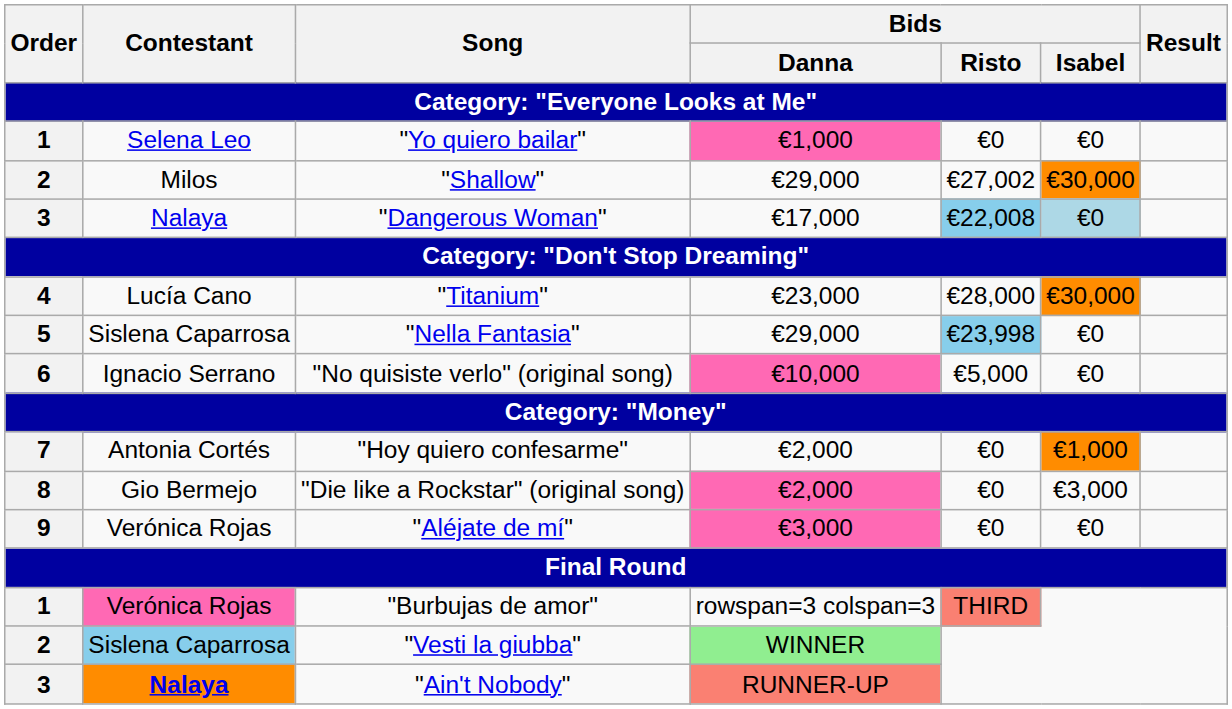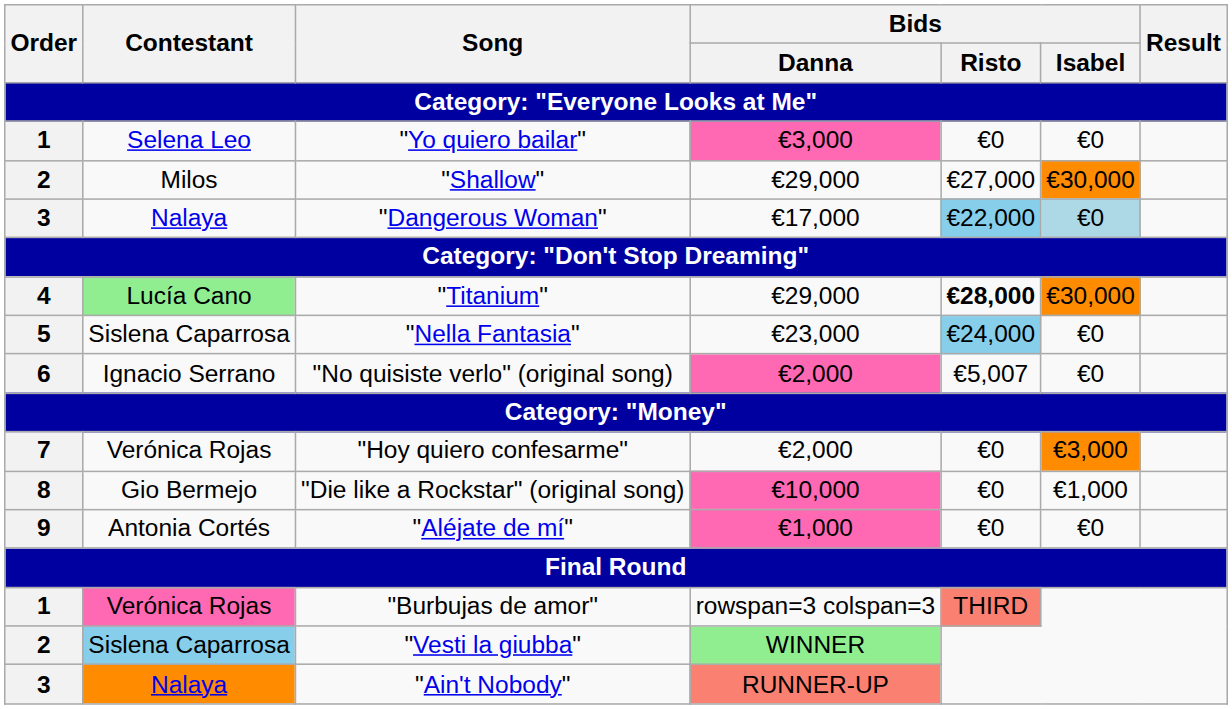(815, 140) €1,000 -> (815, 140) €3,000
(991, 179) €27,002 -> (991, 179) €27,000
(991, 218) €22,008 -> (991, 218) €22,000
(189, 295) no background -> (189, 295) lightgreen background
(815, 295) €23,000 -> (815, 295) €29,000
(991, 295) normal -> (991, 295) bold
(815, 334) €29,000 -> (815, 334) €23,000
(991, 334) €23,998 -> (991, 334) €24,000
(815, 373) €10,000 -> (815, 373) €2,000
(991, 373) €5,000 -> (991, 373) €5,007
(189, 450) Antonia Cortés -> (189, 450) Verónica Rojas
(1091, 450) €1,000 -> (1091, 450) €3,000
(815, 489) €2,000 -> (815, 489) €10,000
(1091, 489) €3,000 -> (1091, 489) €1,000
(189, 528) Verónica Rojas -> (189, 528) Antonia Cortés
(815, 528) €3,000 -> (815, 528) €1,000
(189, 683) bold -> (189, 683) normal
